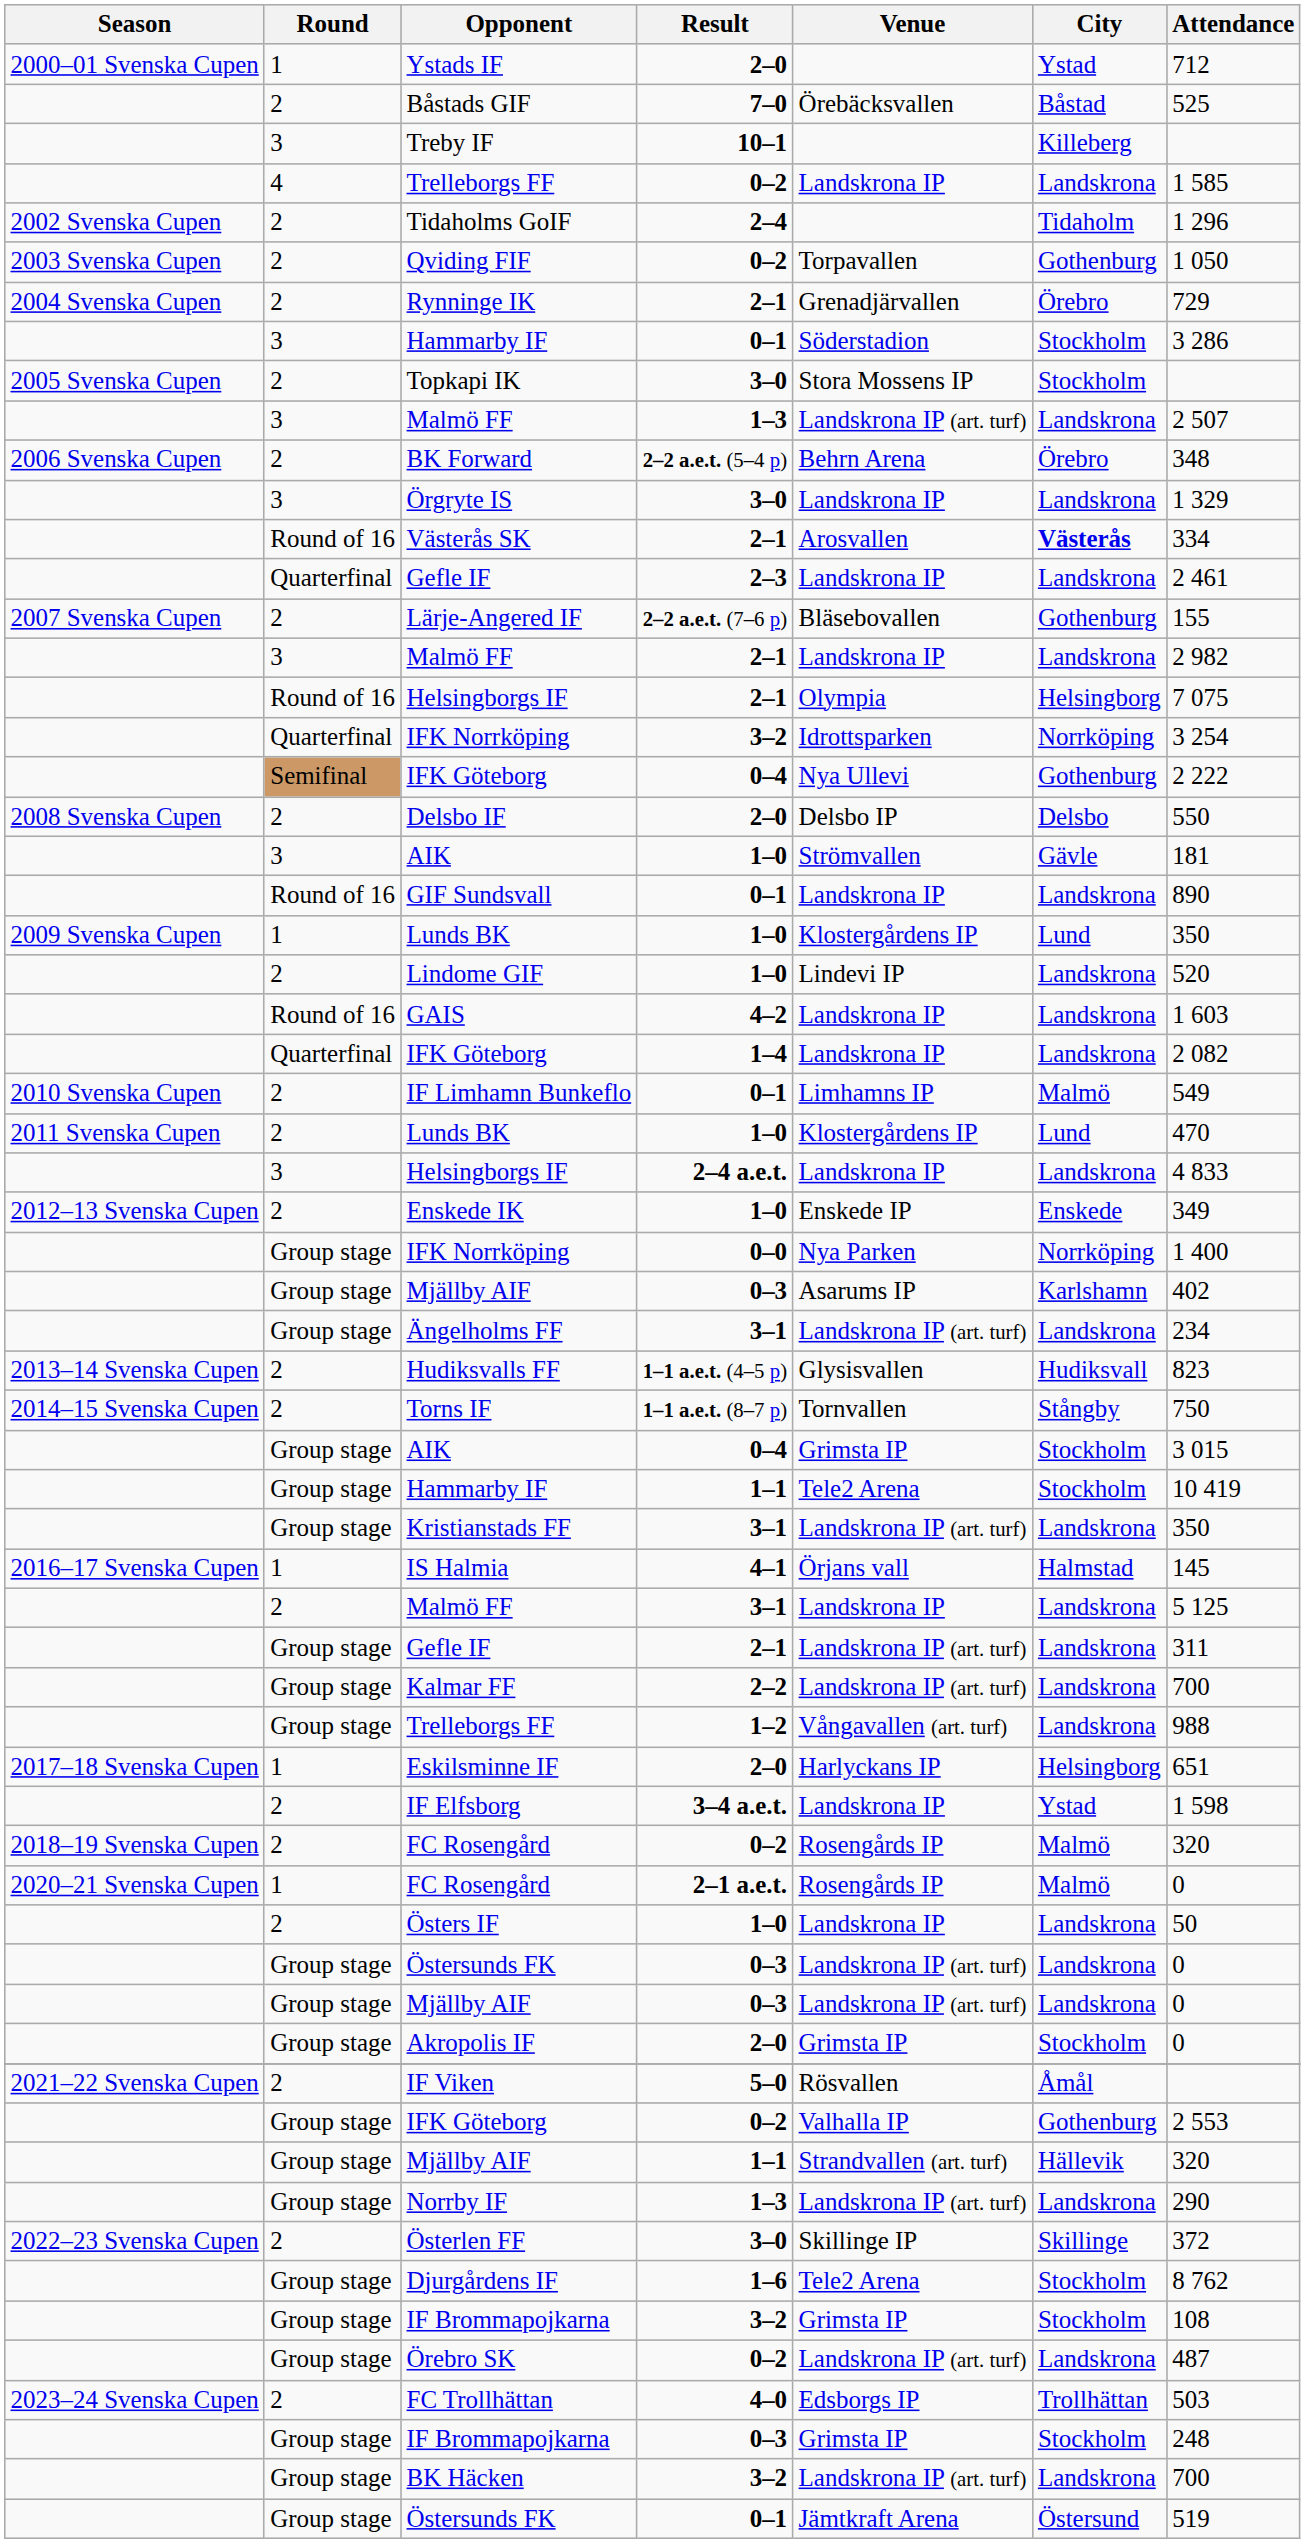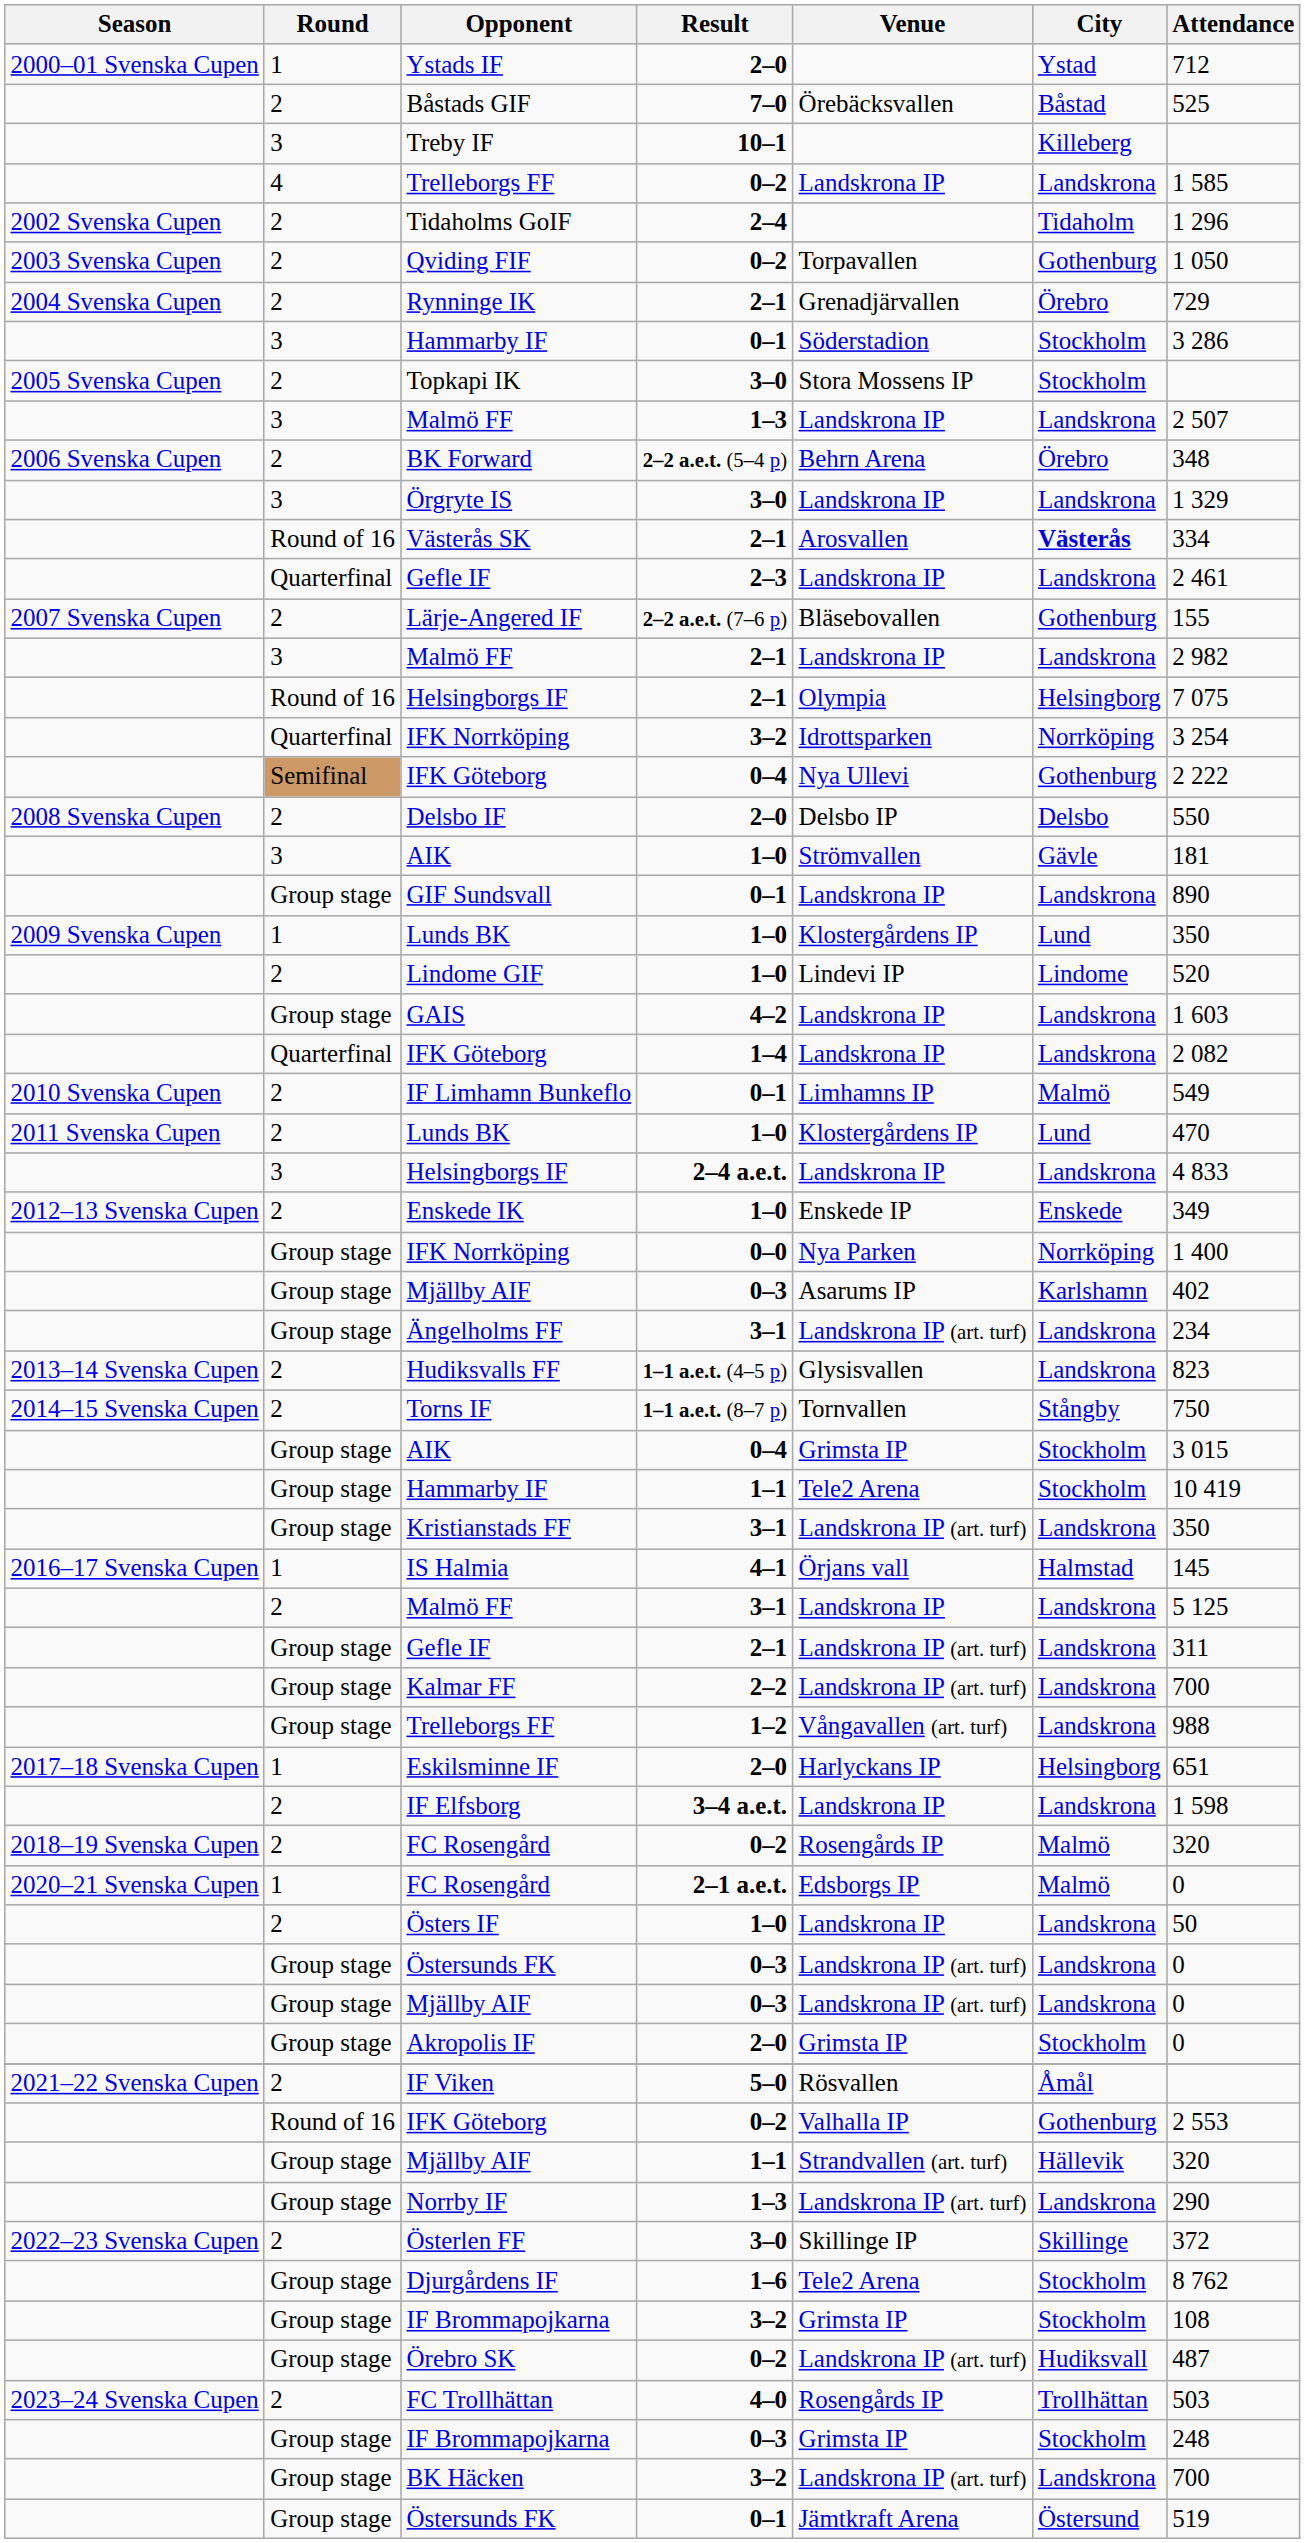(912, 420) Landskrona IP (art. turf) -> (872, 420) Landskrona IP
(333, 895) Round of 16 -> (331, 895) Group stage
(1097, 974) Landskrona -> (1083, 974) Lindome
(333, 1013) Round of 16 -> (331, 1013) Group stage
(1093, 1370) Hudiksvall -> (1097, 1370) Landskrona
(1067, 1805) Ystad -> (1097, 1805) Landskrona
(871, 1884) Rosengårds IP -> (859, 1884) Edsborgs IP
(331, 2122) Group stage -> (333, 2122) Round of 16
(1097, 2359) Landskrona -> (1093, 2359) Hudiksvall
(859, 2399) Edsborgs IP -> (871, 2399) Rosengårds IP
